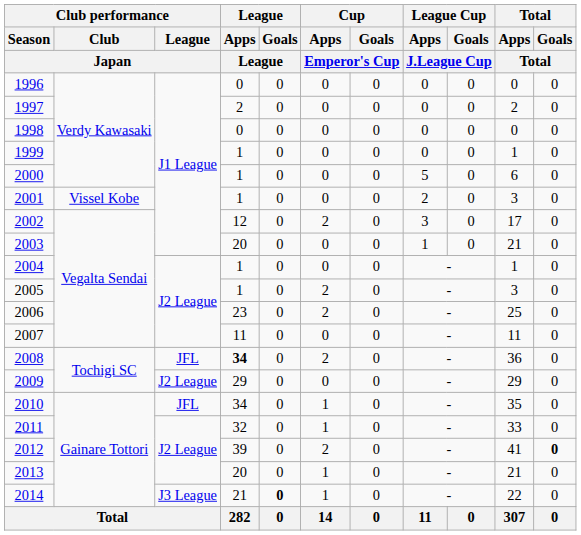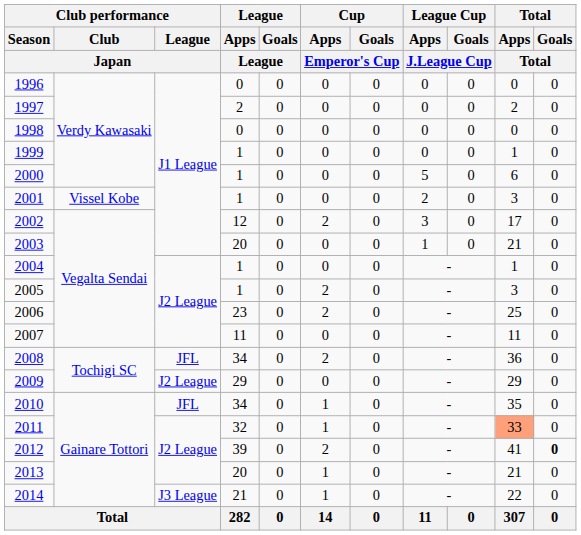(240, 358) bold -> (240, 358) normal
(514, 426) no background -> (514, 426) lightsalmon background
(280, 495) bold -> (280, 495) normal
